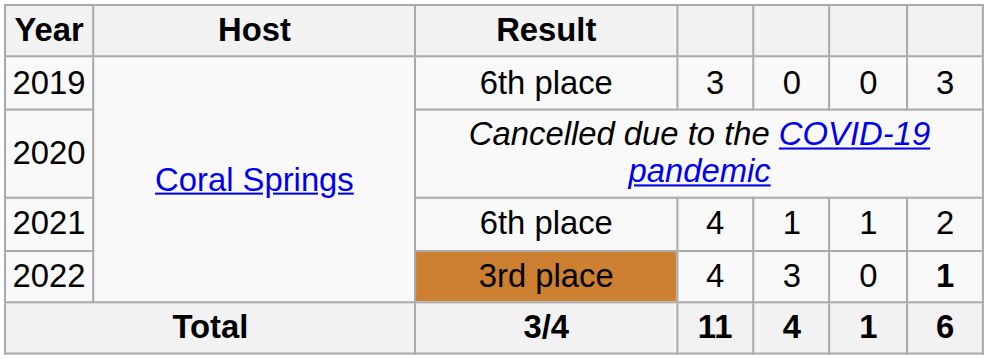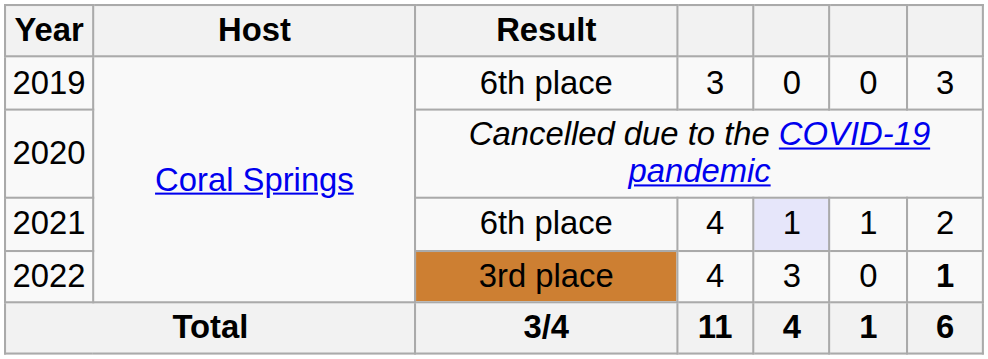(792, 223) no background -> (792, 223) lavender background
